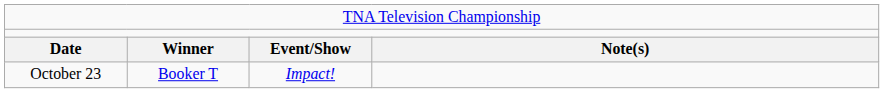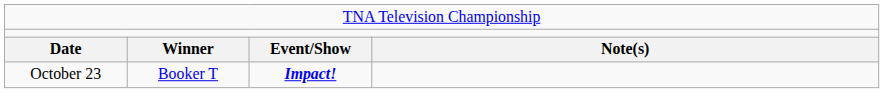(310, 74) normal -> (310, 74) bold
